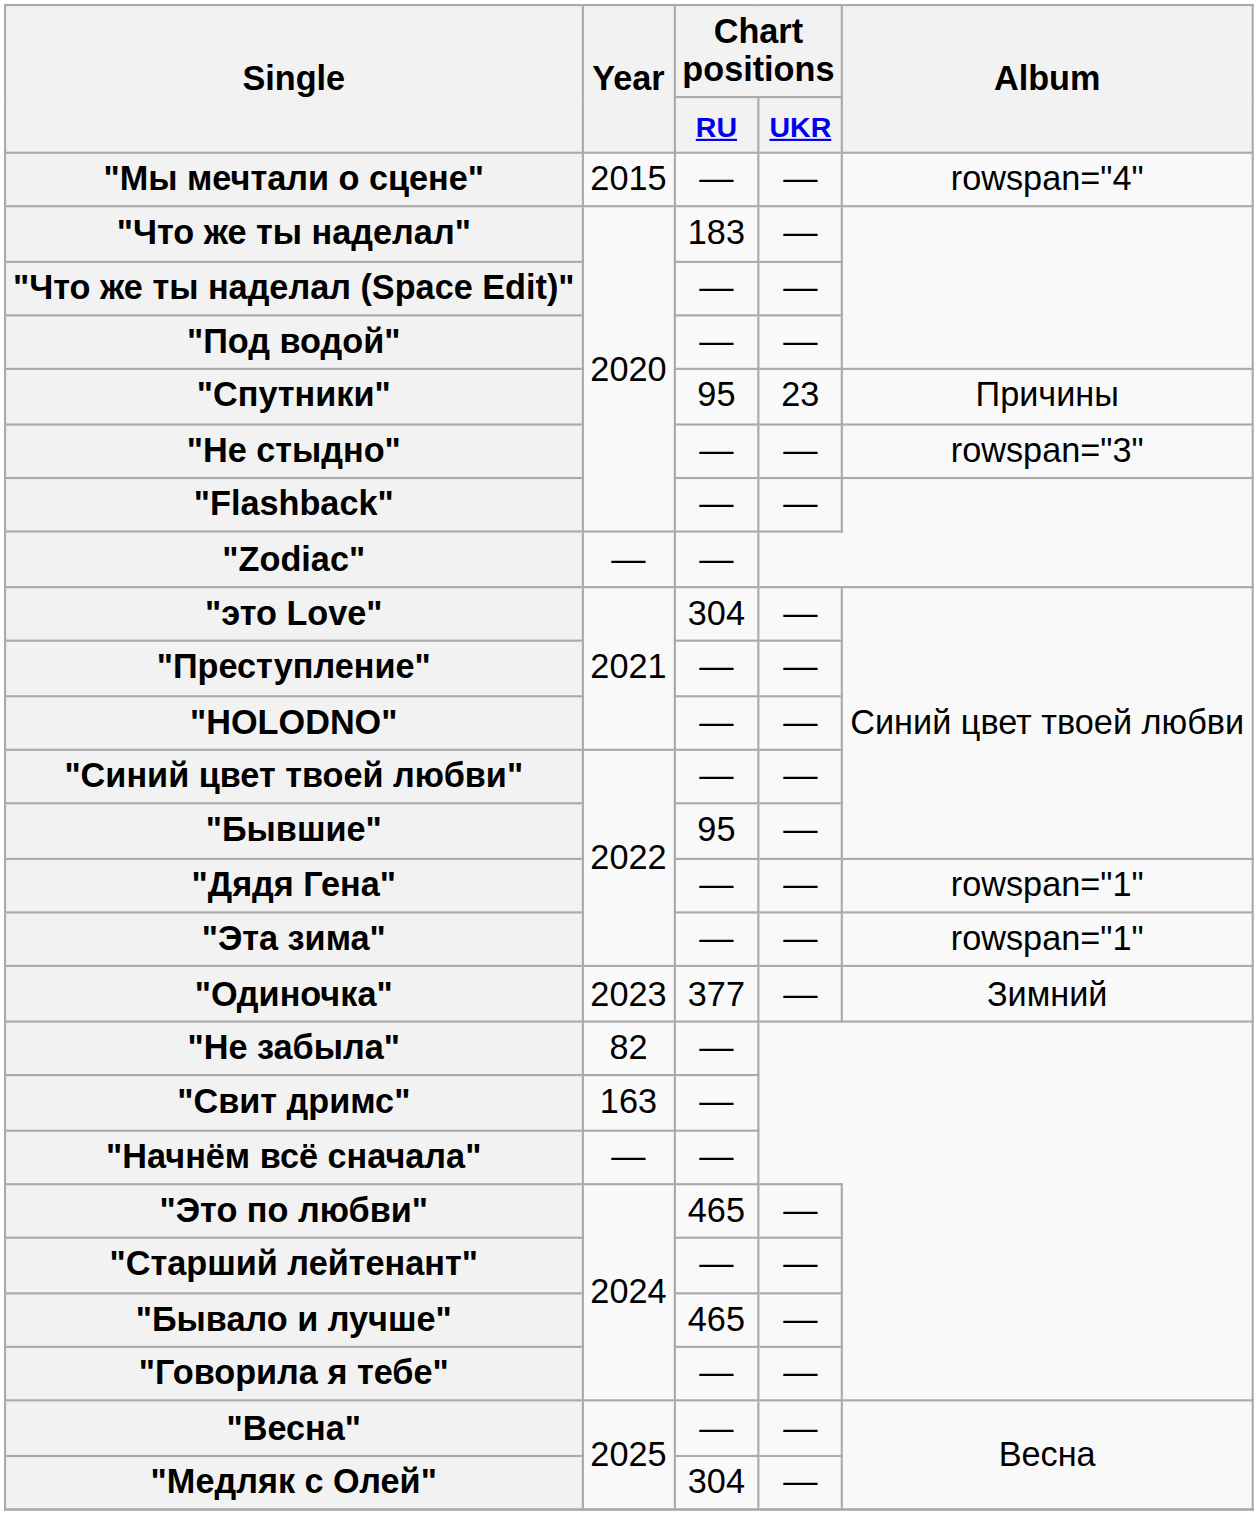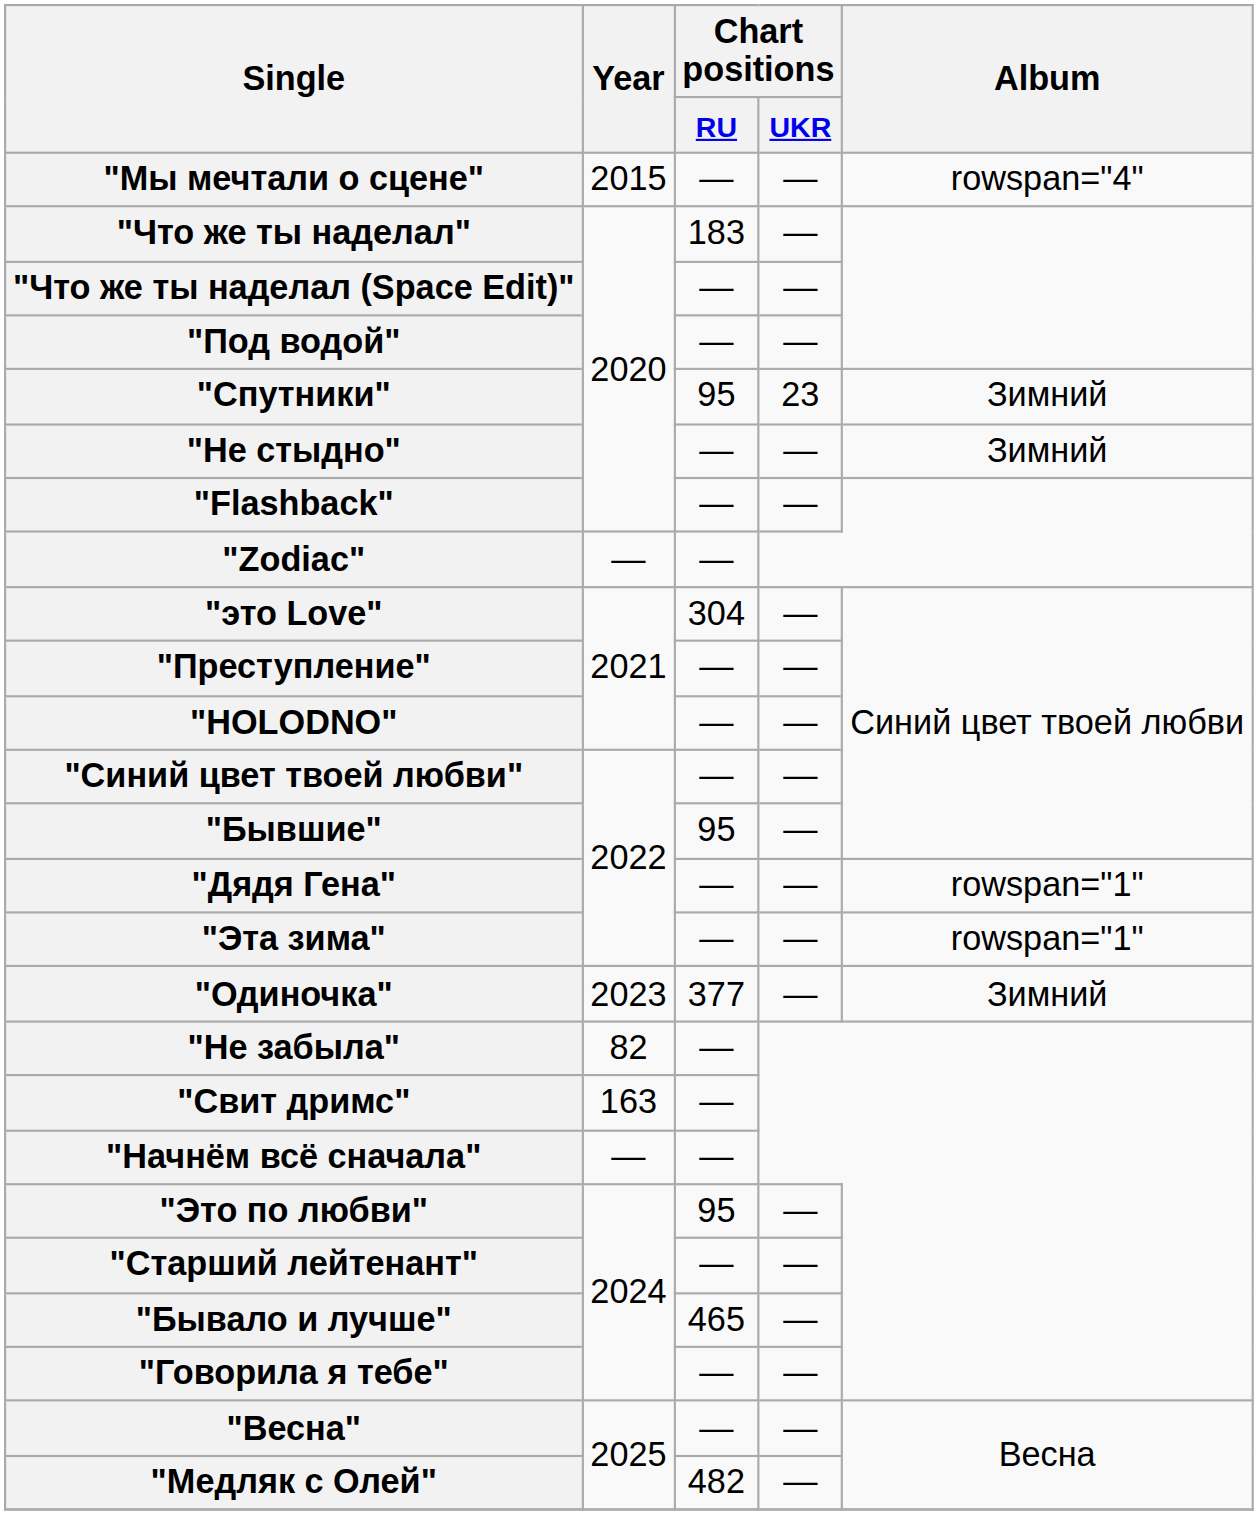(1047, 395) Причины -> (1047, 395) Зимний
(1047, 450) rowspan="3" -> (1047, 450) Зимний
(716, 1210) 465 -> (716, 1210) 95
(716, 1482) 304 -> (716, 1482) 482
